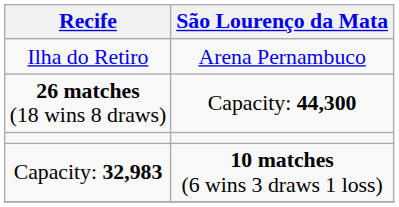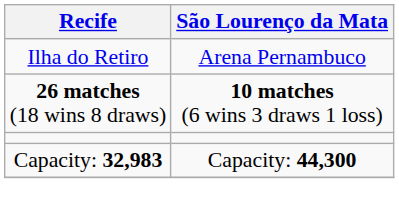(282, 103) Capacity: 44,300 -> (282, 103) 10 matches (6 wins 3 draws 1 loss)
(282, 172) 10 matches (6 wins 3 draws 1 loss) -> (282, 159) Capacity: 44,300
